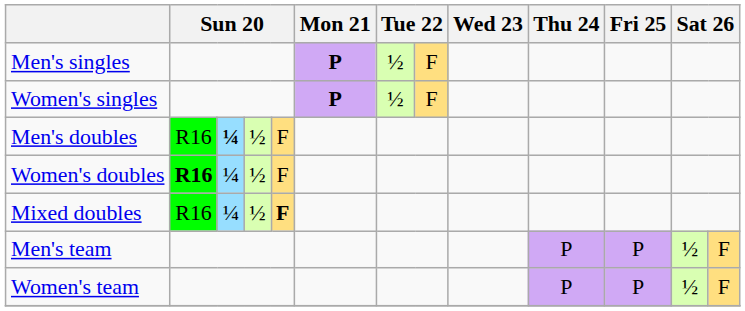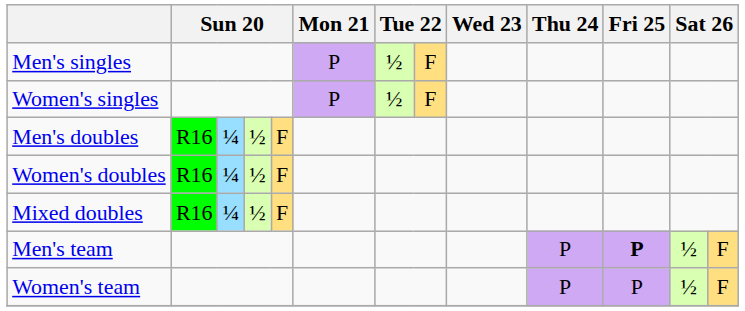(335, 61) bold -> (334, 61) normal
(335, 99) bold -> (334, 99) normal
(231, 136) bold -> (231, 136) normal
(194, 174) bold -> (194, 174) normal
(283, 212) bold -> (282, 212) normal
(638, 249) normal -> (637, 249) bold
